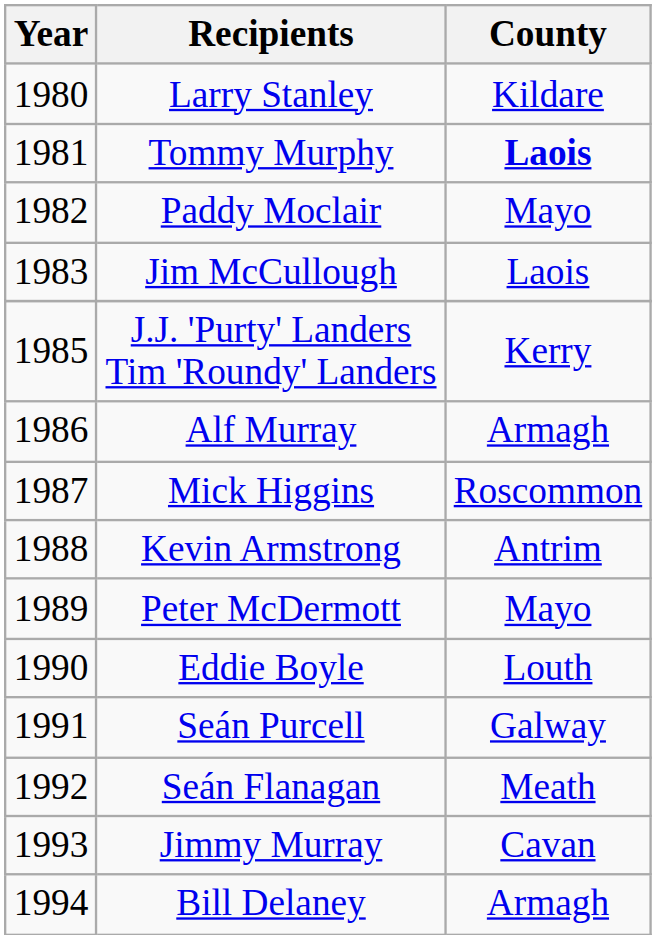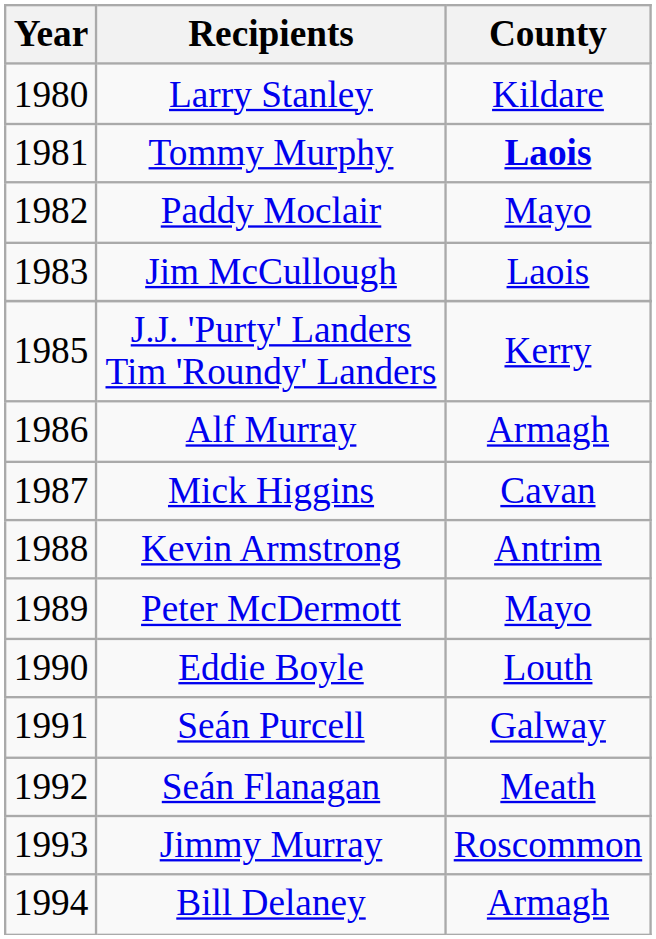(548, 489) Roscommon -> (548, 489) Cavan
(548, 844) Cavan -> (548, 844) Roscommon
